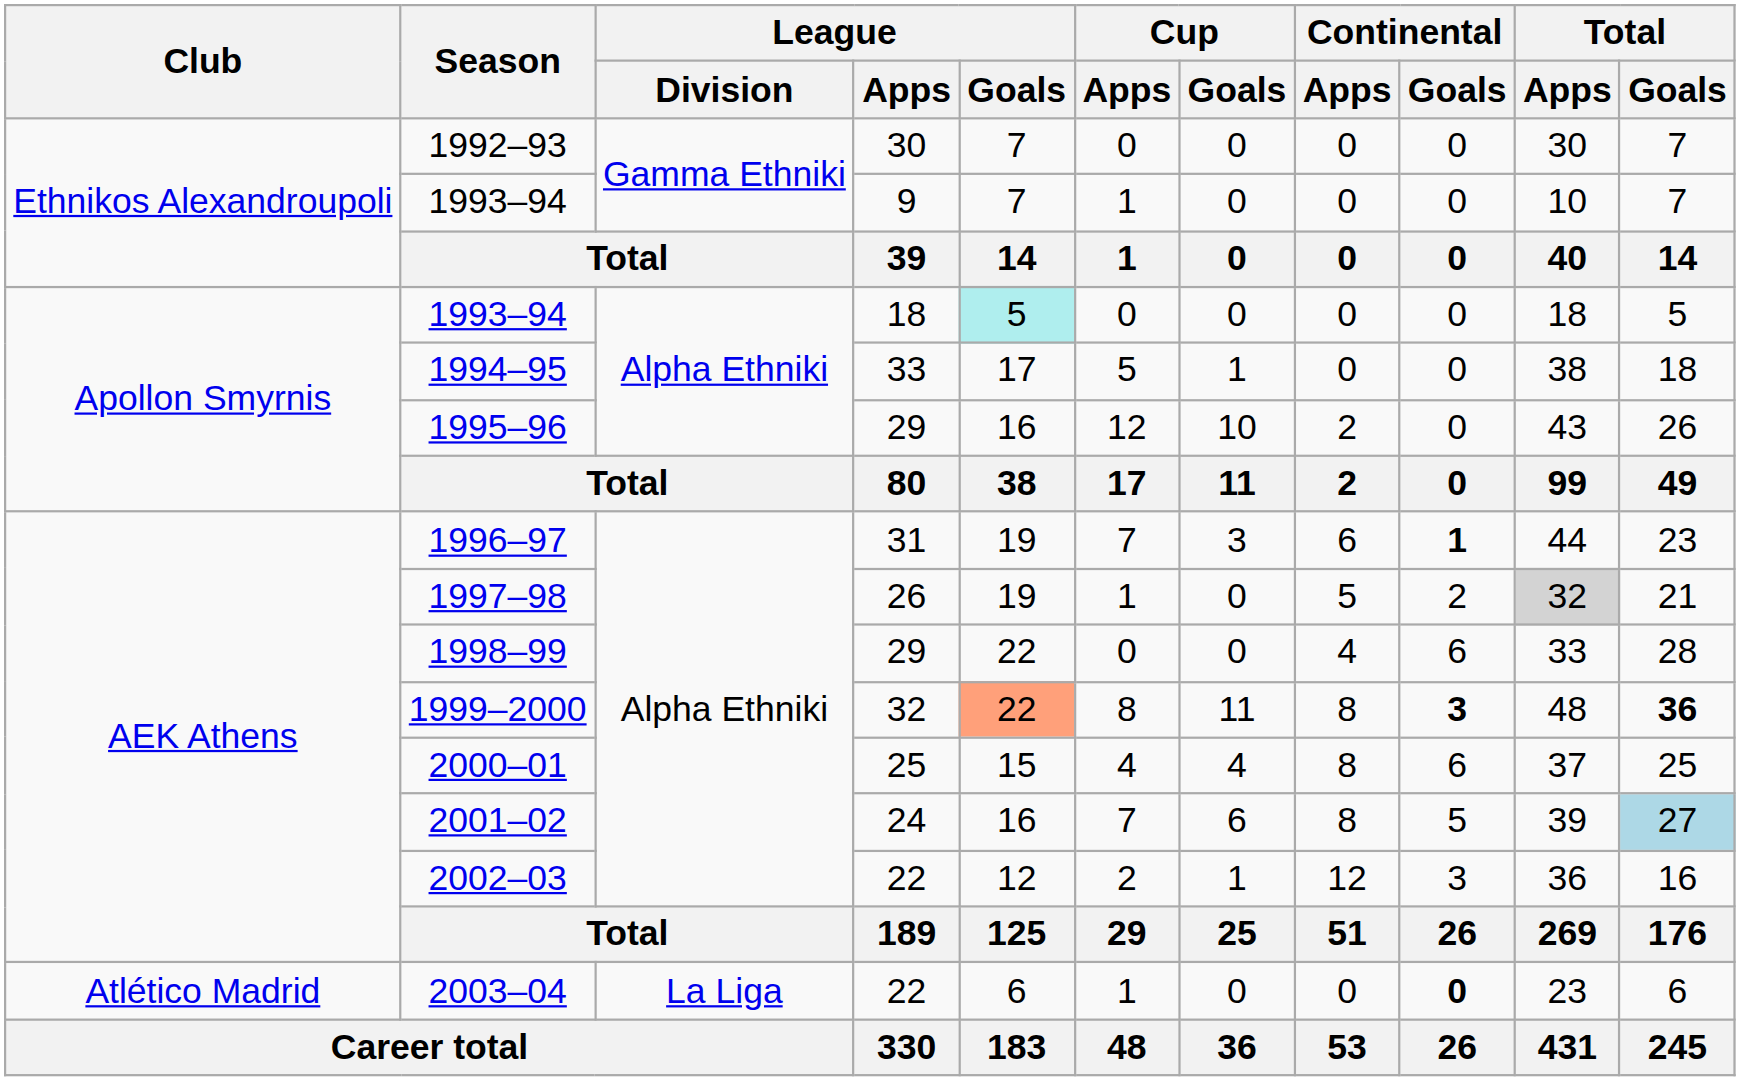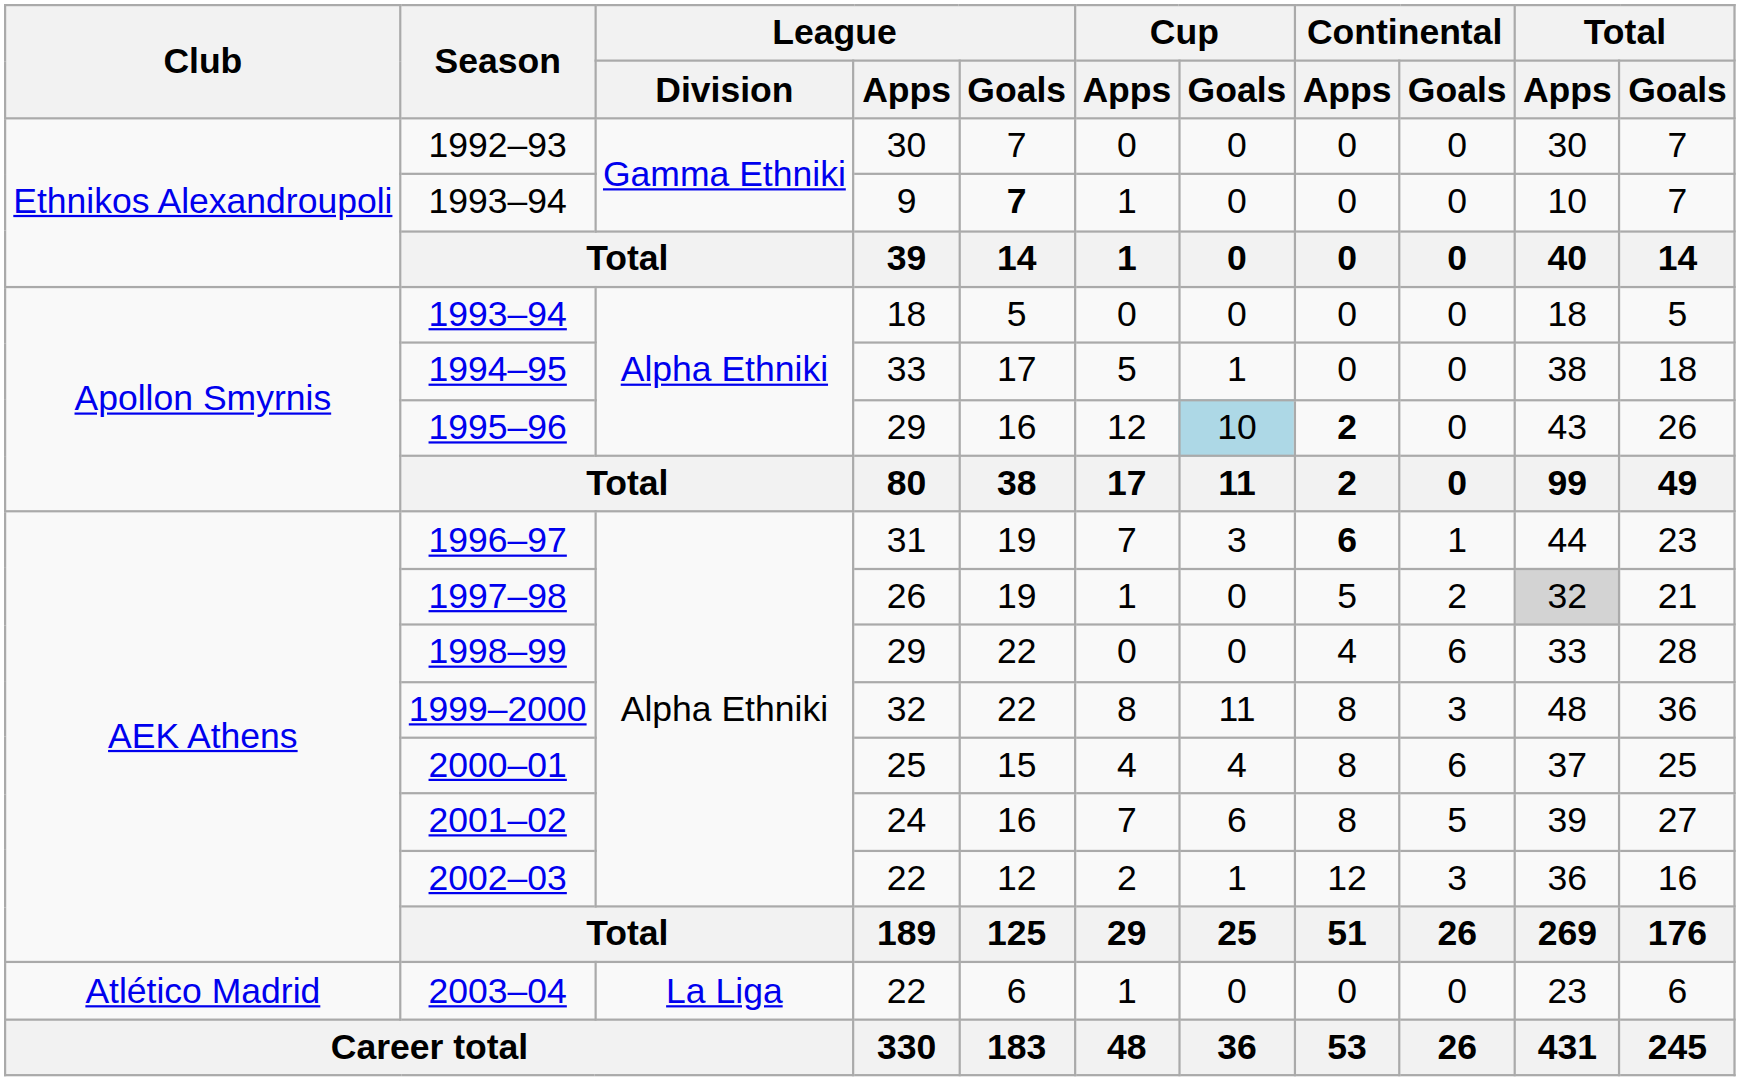(1017, 201) normal -> (1017, 201) bold
(1017, 314) paleturquoise background -> (1017, 314) no background
(1237, 426) no background -> (1237, 426) lightblue background
(1347, 426) normal -> (1347, 426) bold
(1347, 539) normal -> (1347, 539) bold
(1457, 539) bold -> (1457, 539) normal
(1017, 708) lightsalmon background -> (1017, 708) no background
(1457, 708) bold -> (1457, 708) normal
(1677, 708) bold -> (1677, 708) normal
(1677, 821) lightblue background -> (1677, 821) no background
(1457, 990) bold -> (1457, 990) normal
